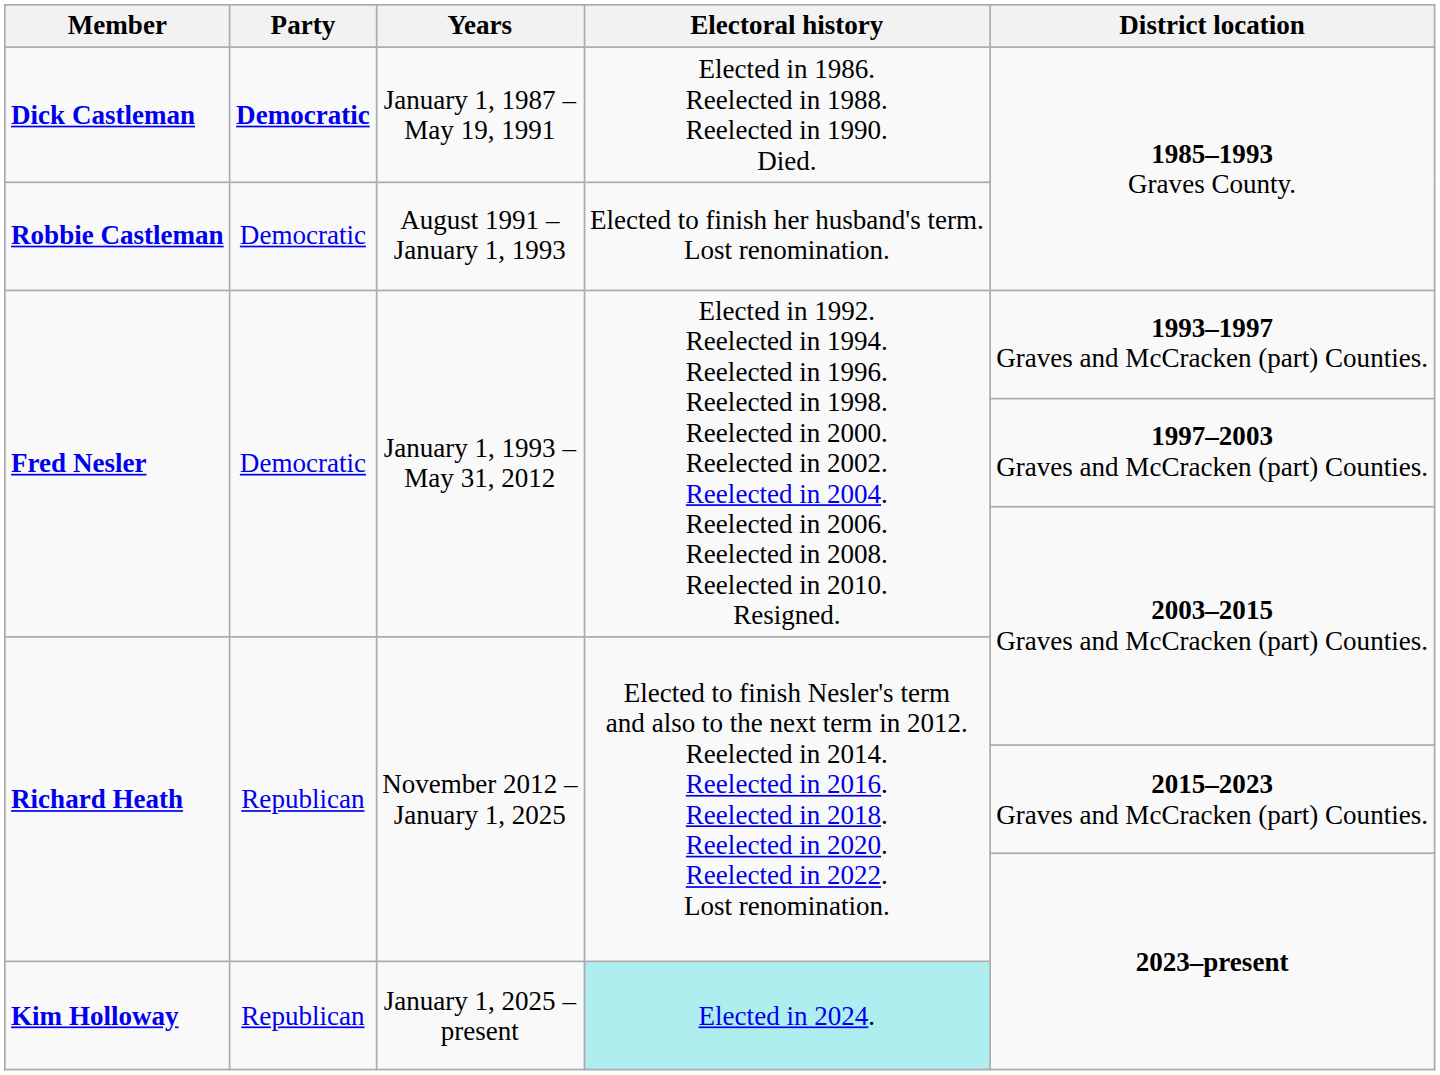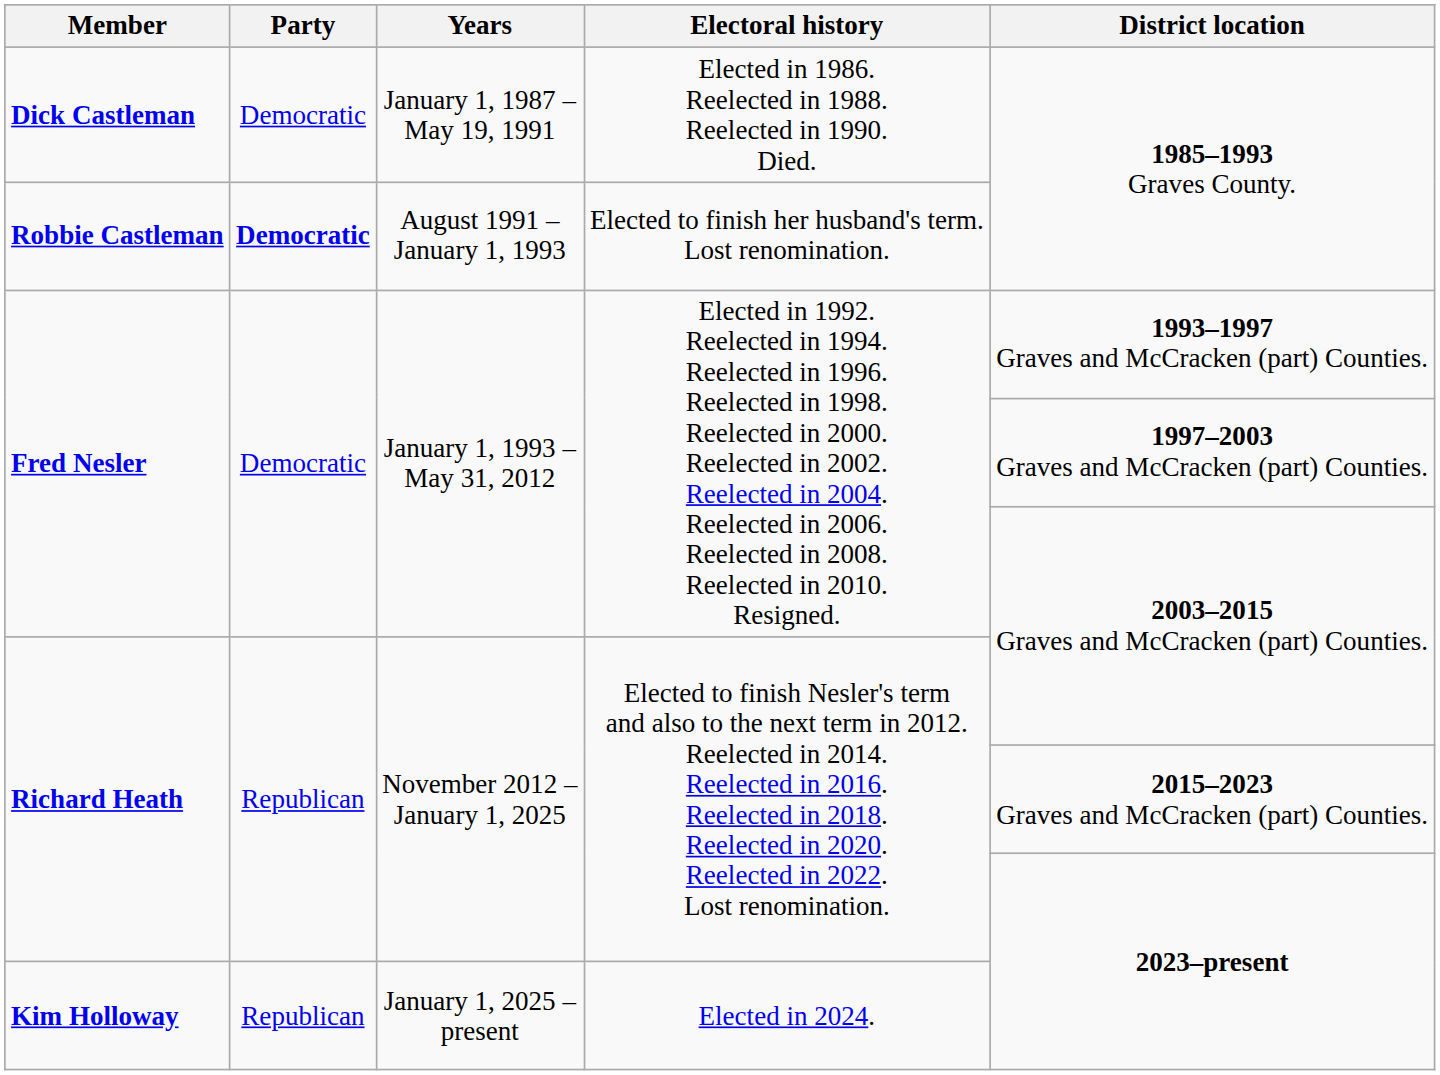(303, 114) bold -> (303, 114) normal
(303, 235) normal -> (303, 235) bold
(787, 1015) paleturquoise background -> (787, 1015) no background
